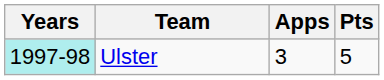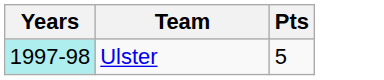- column: (302, 21)
